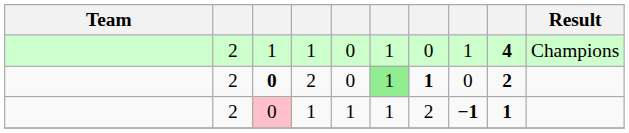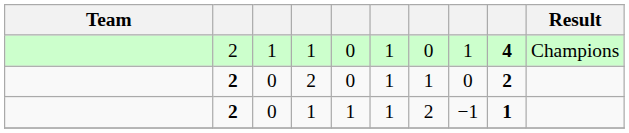(233, 81) normal -> (233, 81) bold
(272, 81) bold -> (272, 81) normal
(389, 81) lightgreen background -> (389, 81) no background
(429, 81) bold -> (429, 81) normal
(233, 111) normal -> (233, 111) bold
(272, 111) pink background -> (272, 111) no background
(468, 111) bold -> (468, 111) normal
